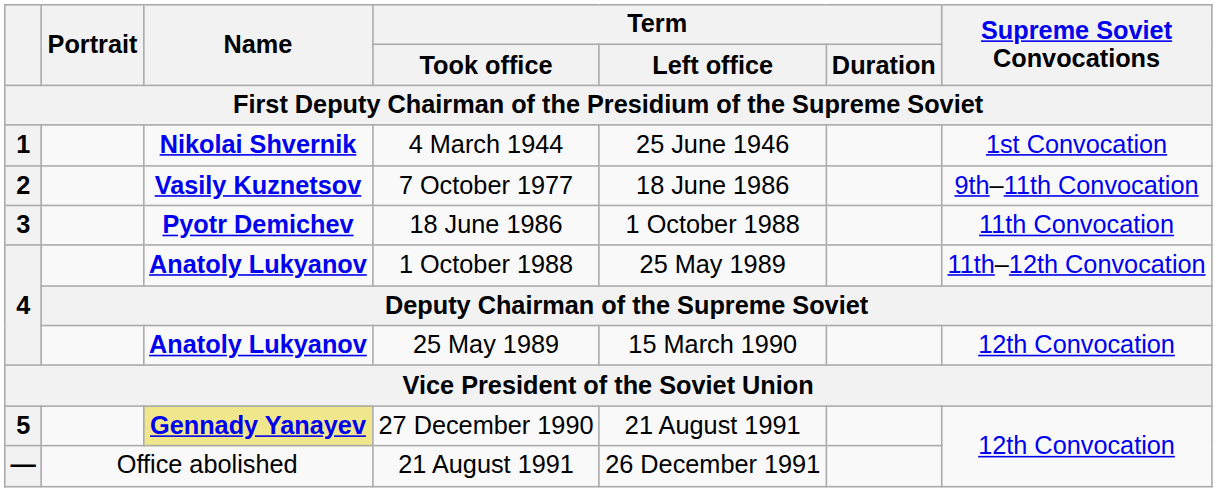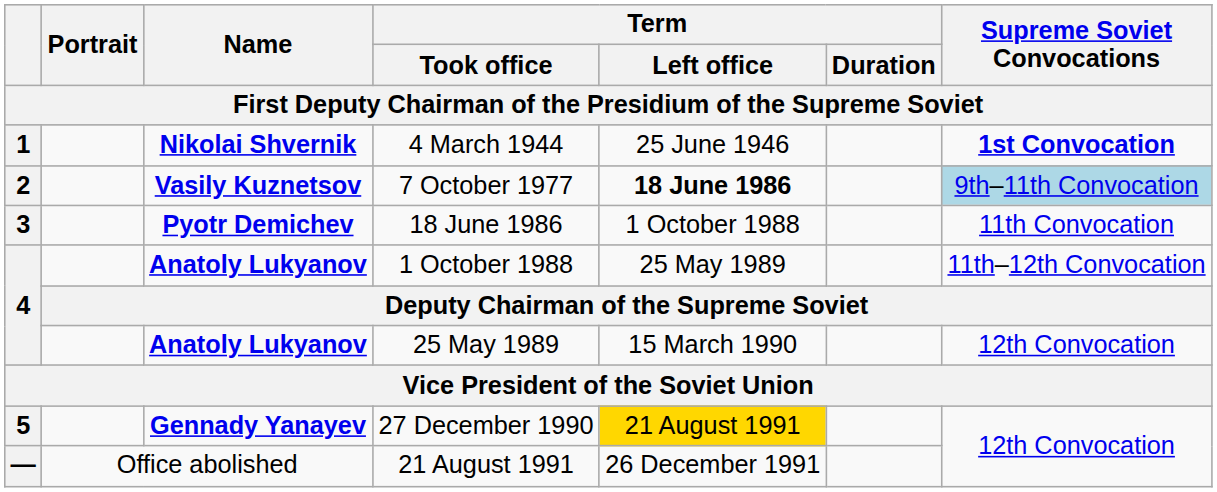(1077, 144) normal -> (1077, 144) bold
(713, 184) normal -> (713, 184) bold
(1077, 184) no background -> (1077, 184) lightblue background
(258, 425) khaki background -> (258, 425) no background
(713, 425) no background -> (713, 425) gold background
